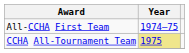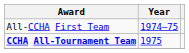(71, 41) normal -> (71, 41) bold
(151, 41) khaki background -> (151, 41) no background
